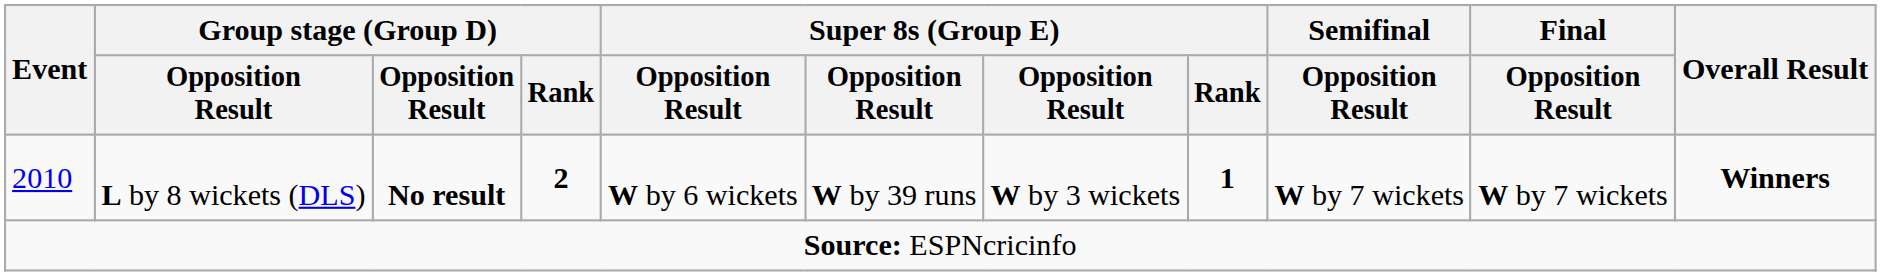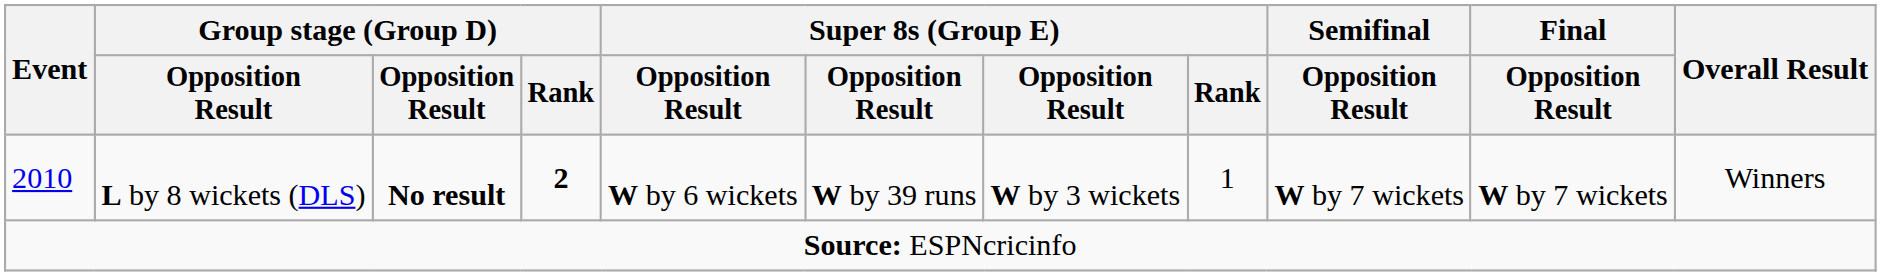(1227, 177) bold -> (1227, 177) normal
(1775, 177) bold -> (1775, 177) normal
